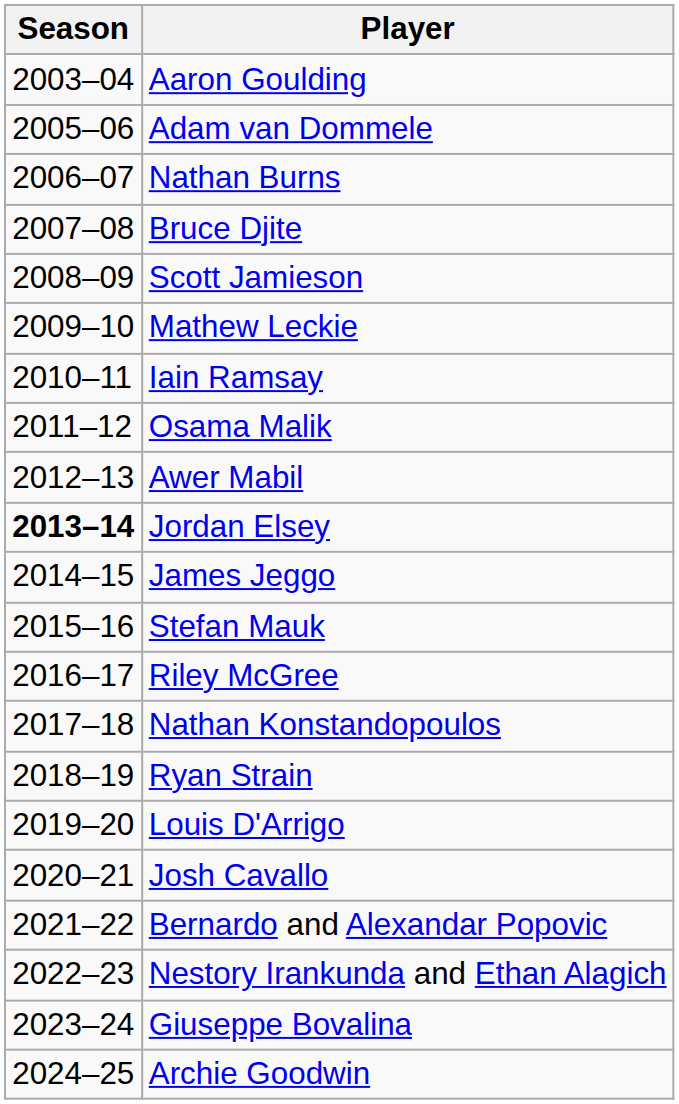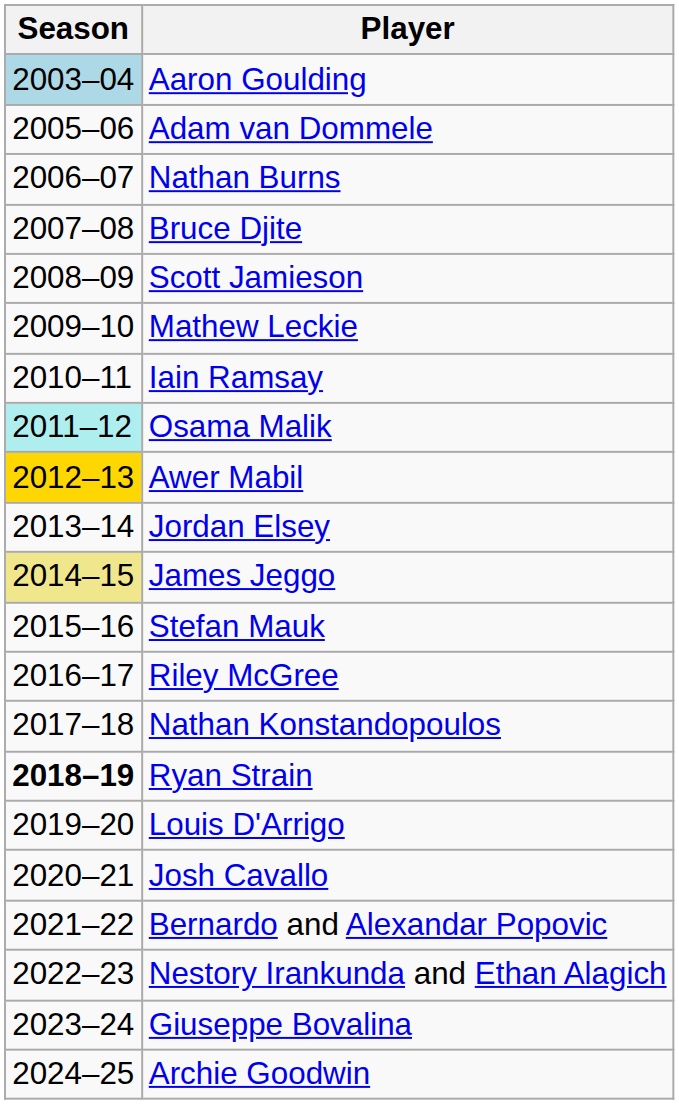(73, 79) no background -> (73, 79) lightblue background
(72, 427) no background -> (72, 427) paleturquoise background
(73, 476) no background -> (73, 476) gold background
(73, 526) bold -> (73, 526) normal
(73, 576) no background -> (73, 576) khaki background
(73, 775) normal -> (73, 775) bold
